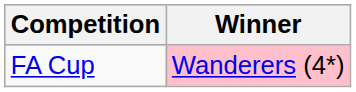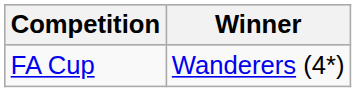(258, 65) pink background -> (258, 65) no background
